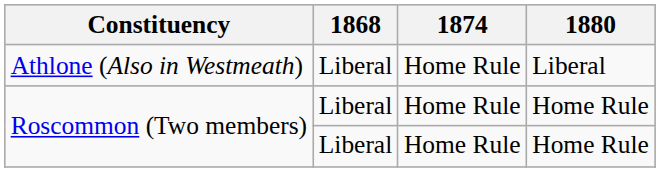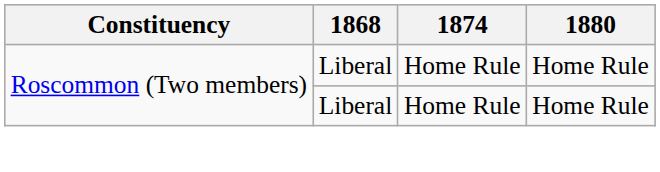- row: (157, 65)
